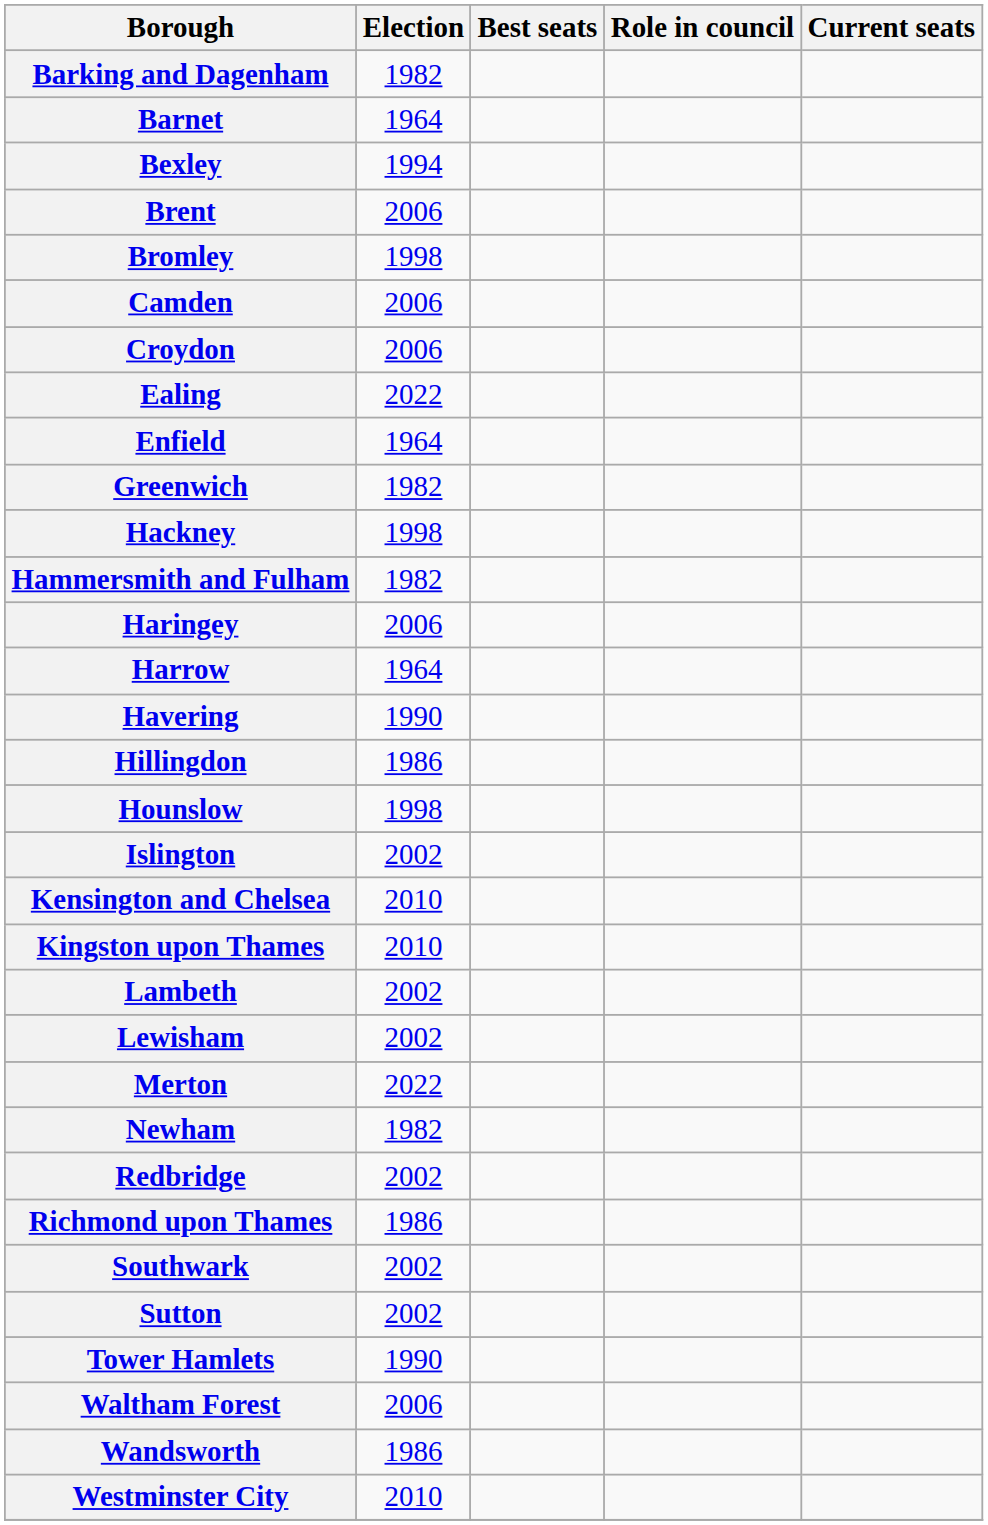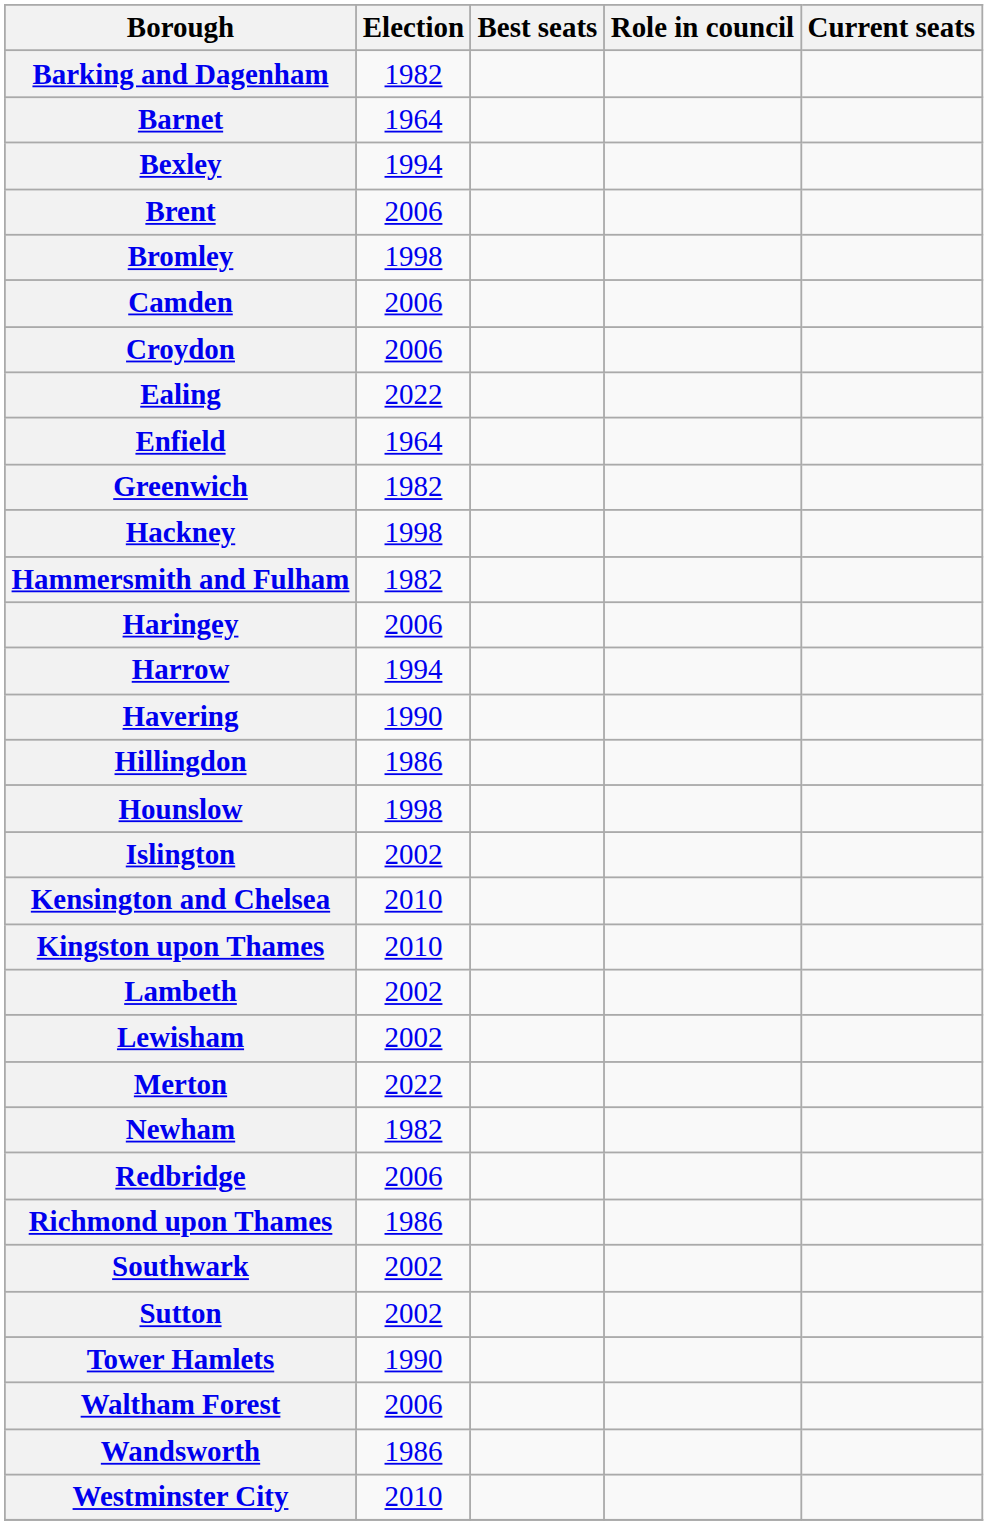(413, 670) 1964 -> (413, 670) 1994
(413, 1175) 2002 -> (413, 1175) 2006
